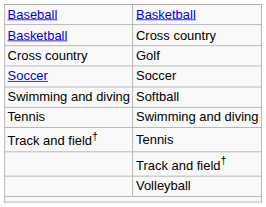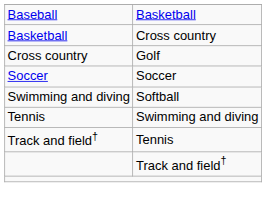- row: (163, 186)
